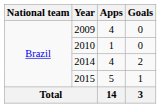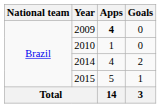(111, 29) normal -> (111, 29) bold
